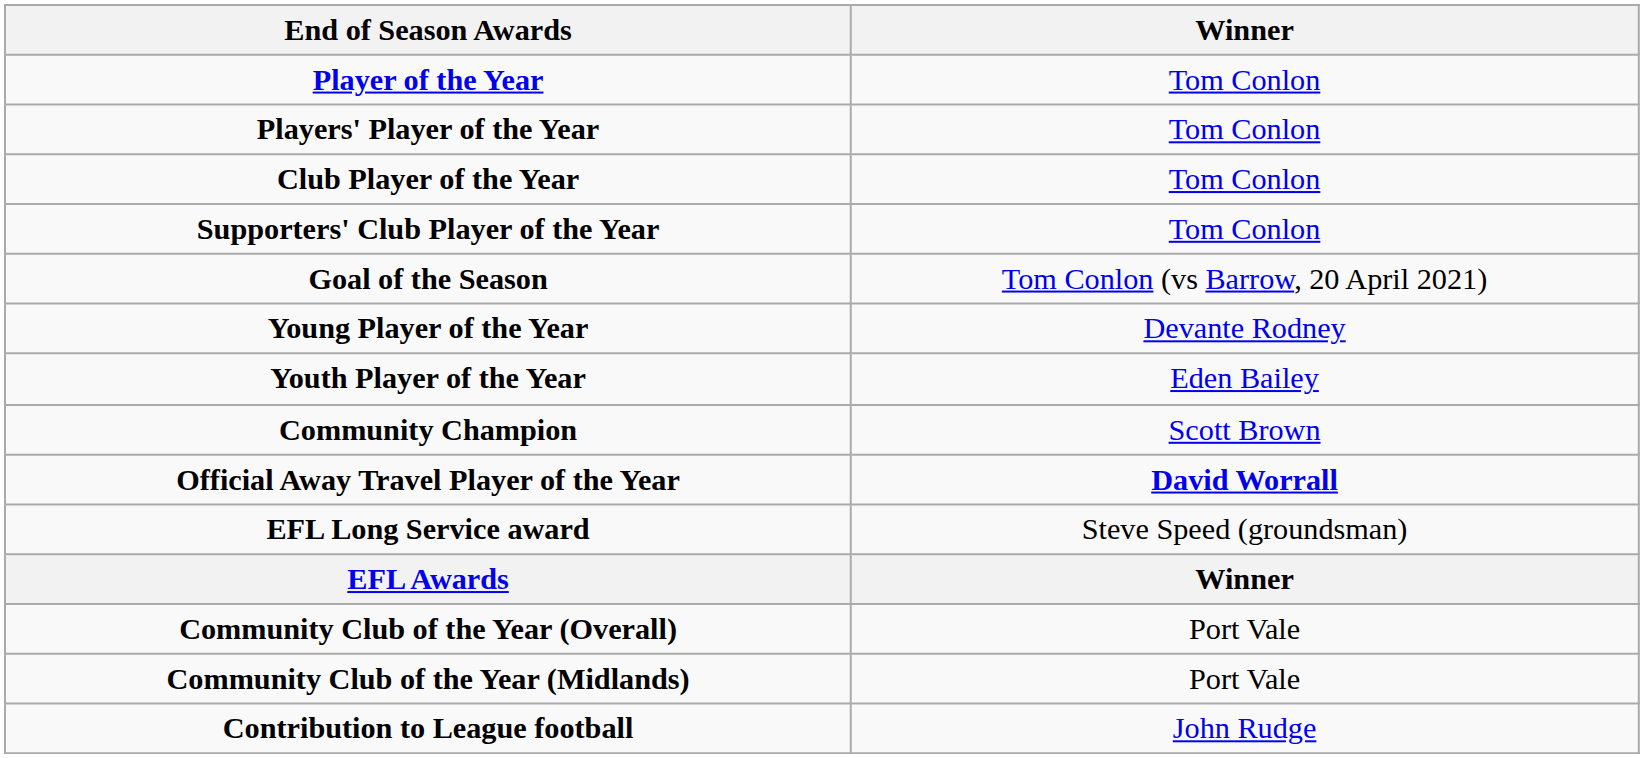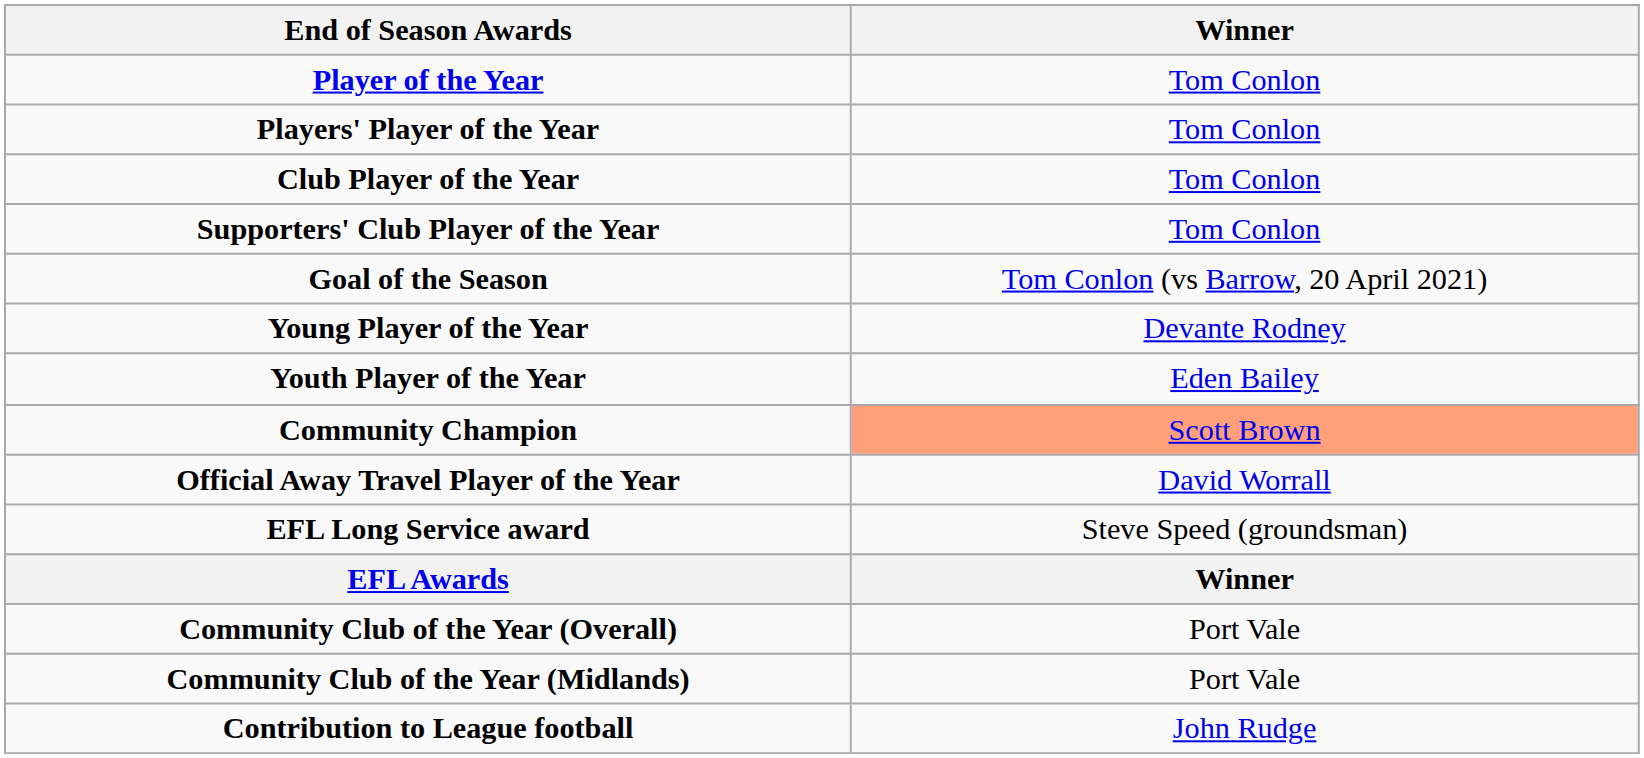(1245, 428) no background -> (1245, 428) lightsalmon background
(1245, 478) bold -> (1245, 478) normal
